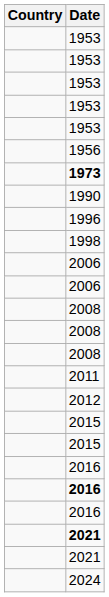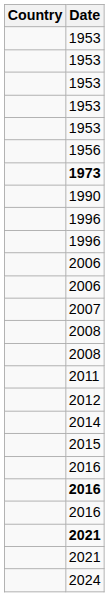(85, 241) 1998 -> (85, 241) 1996
(85, 309) 2008 -> (85, 309) 2007
(85, 422) 2015 -> (85, 422) 2014
